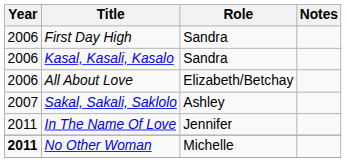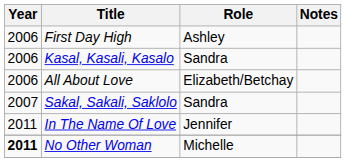(205, 37) Sandra -> (204, 37) Ashley
(204, 102) Ashley -> (205, 102) Sandra
